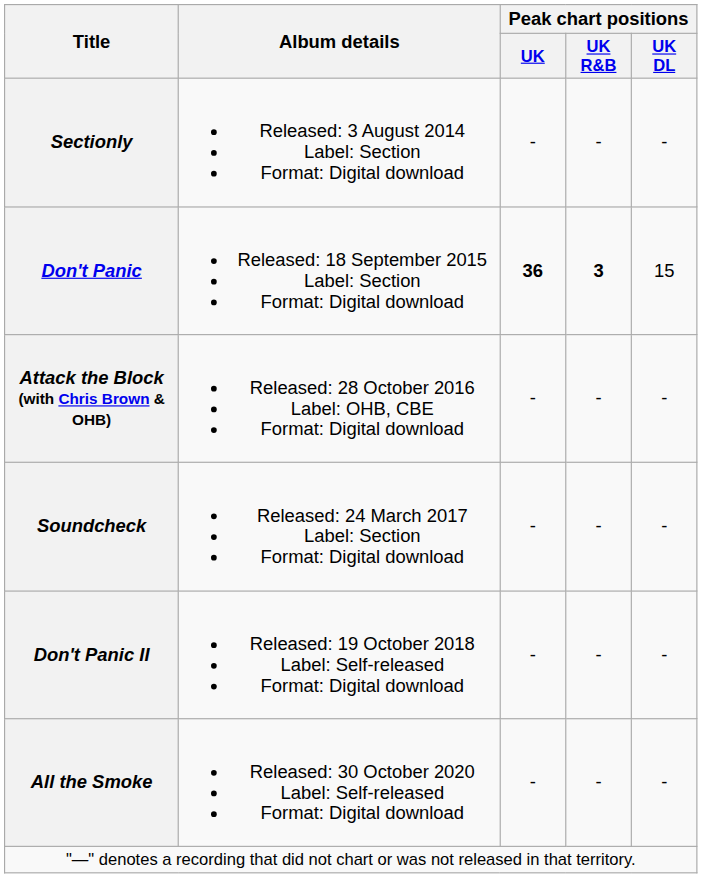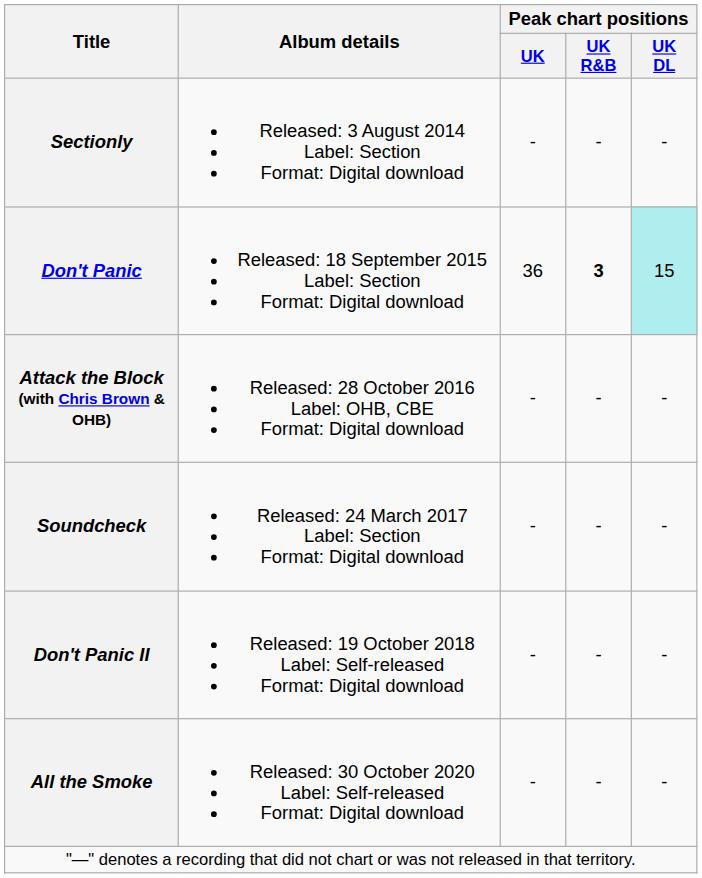(533, 270) bold -> (533, 270) normal
(664, 270) no background -> (664, 270) paleturquoise background
